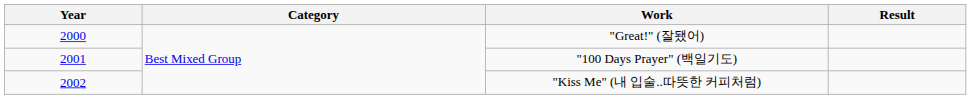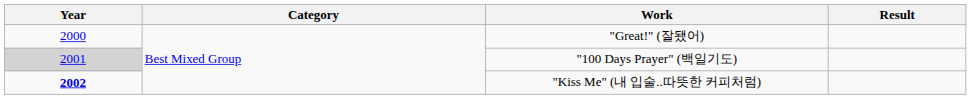(73, 59) no background -> (73, 59) lightgrey background
(73, 82) normal -> (73, 82) bold
